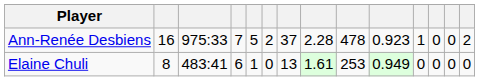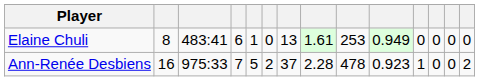rows swapped: (79, 40) <-> (48, 64)
